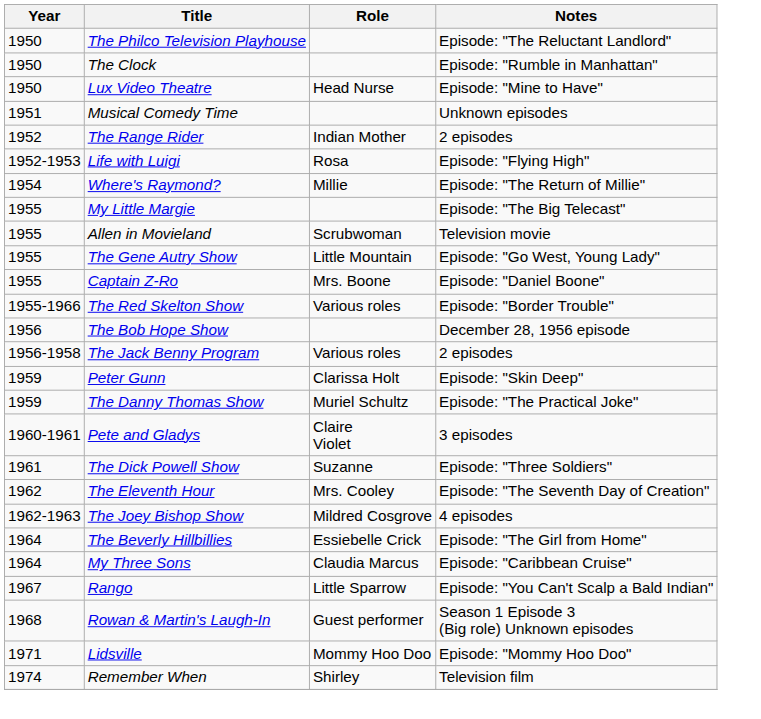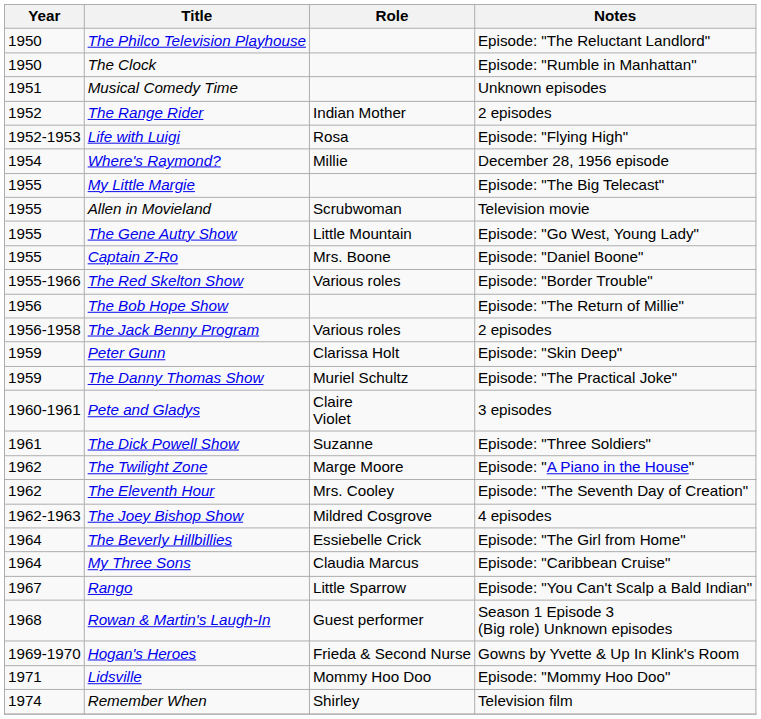- row: (150, 88)
(542, 185) Episode: "The Return of Millie" -> (573, 161) December 28, 1956 episode
(535, 329) December 28, 1956 episode -> (581, 305) Episode: "The Return of Millie"
+ row: (148, 467)
+ row: (142, 653)
